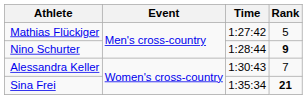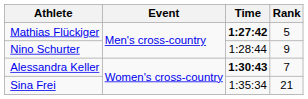(247, 32) normal -> (248, 32) bold
(285, 50) bold -> (287, 50) normal
(247, 68) normal -> (248, 68) bold
(285, 86) bold -> (287, 86) normal
